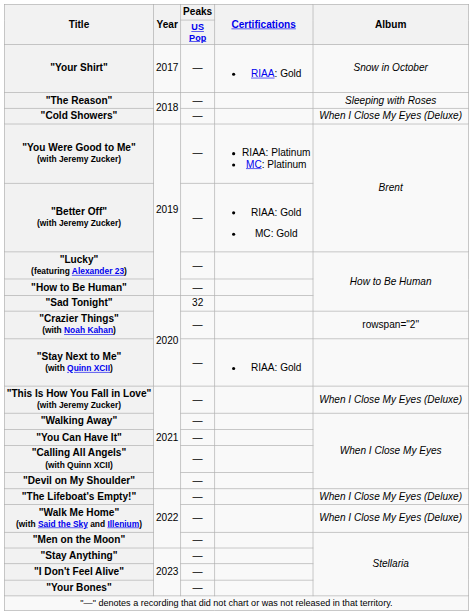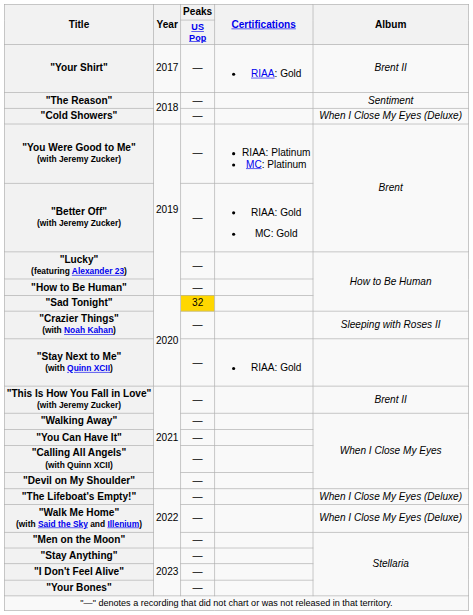(391, 68) Snow in October -> (391, 68) Brent II
(391, 100) Sleeping with Roses -> (391, 100) Sentiment
(198, 303) no background -> (198, 303) gold background
(391, 325) rowspan="2" -> (391, 325) Sleeping with Roses II
(391, 399) When I Close My Eyes (Deluxe) -> (391, 399) Brent II
